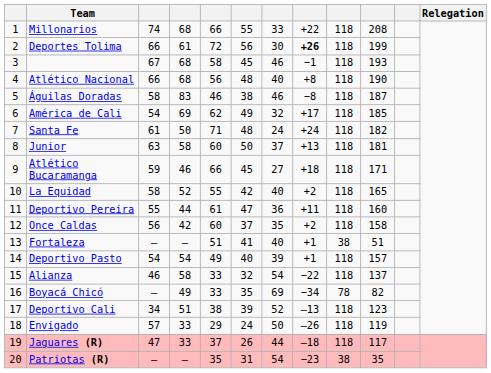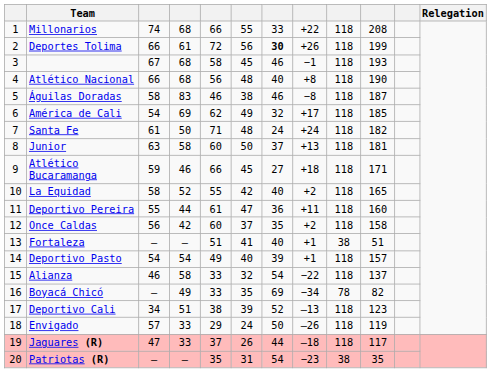(278, 46) normal -> (278, 46) bold
(310, 46) bold -> (310, 46) normal
